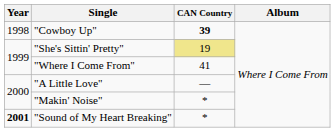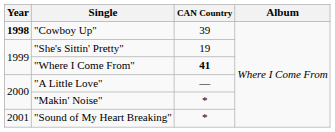(18, 30) normal -> (18, 30) bold
(205, 30) bold -> (205, 30) normal
(205, 48) khaki background -> (205, 48) no background
(205, 65) normal -> (205, 65) bold
(18, 118) bold -> (18, 118) normal
